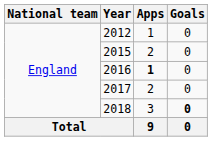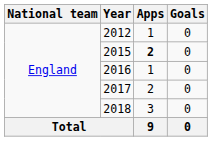(151, 52) normal -> (151, 52) bold
(151, 70) bold -> (151, 70) normal
(187, 108) bold -> (187, 108) normal
